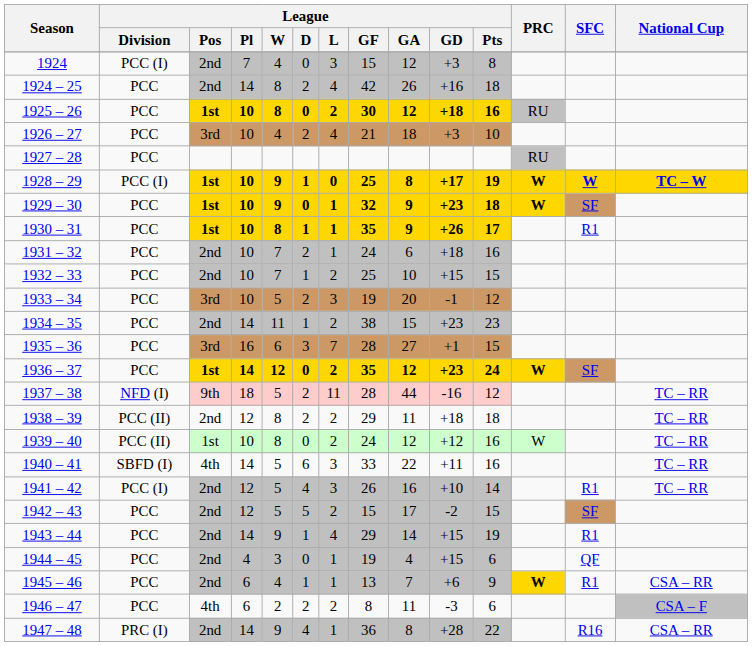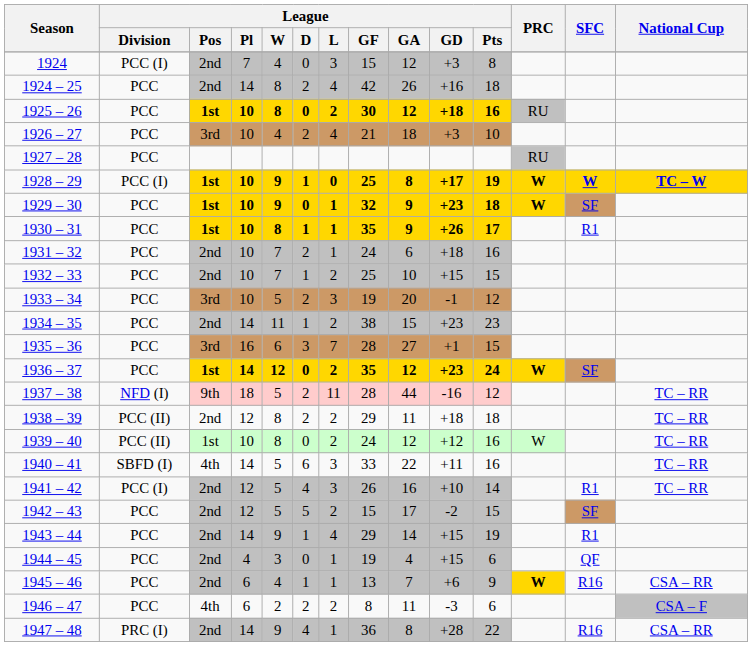(590, 582) R1 -> (590, 582) R16
